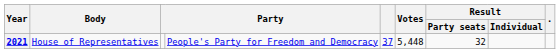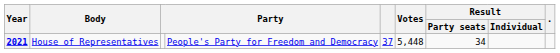(481, 41) 32 -> (481, 41) 34
